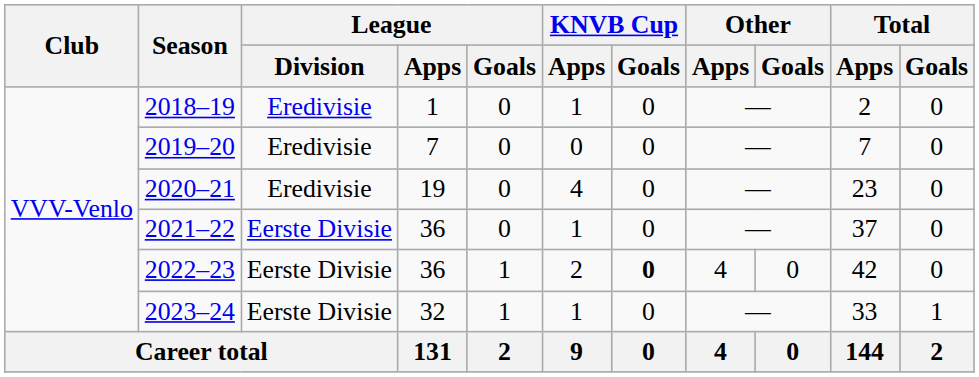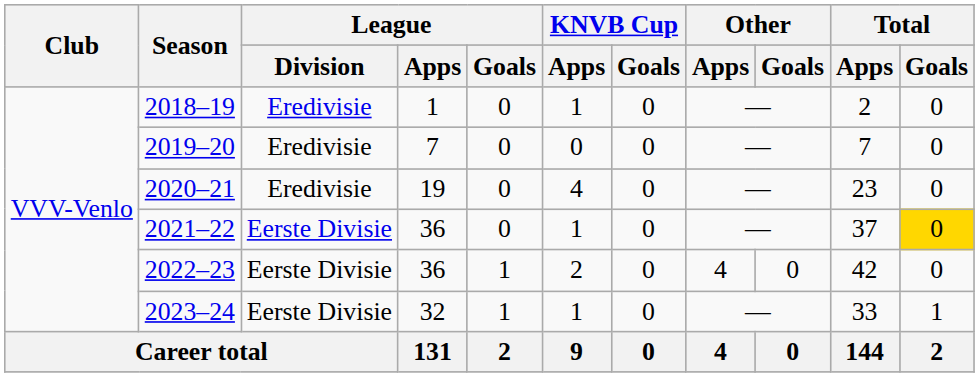(937, 229) no background -> (937, 229) gold background
(649, 270) bold -> (649, 270) normal
